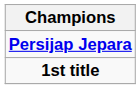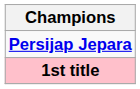(70, 70) no background -> (70, 70) pink background
